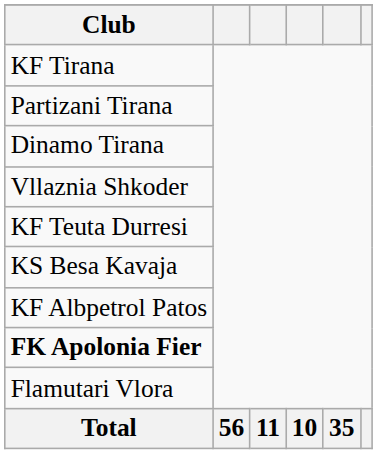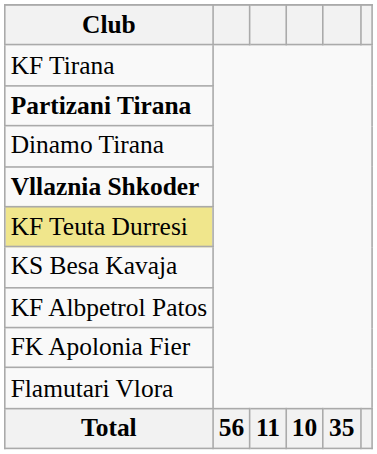(92, 105) normal -> (101, 105) bold
(99, 186) normal -> (105, 186) bold
(99, 226) no background -> (99, 226) khaki background
(106, 347) bold -> (100, 347) normal
